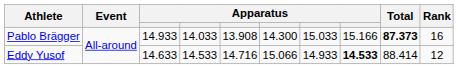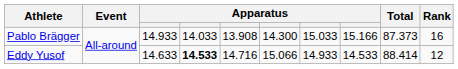(400, 37) bold -> (400, 37) normal
(200, 55) normal -> (200, 55) bold
(360, 55) bold -> (360, 55) normal
